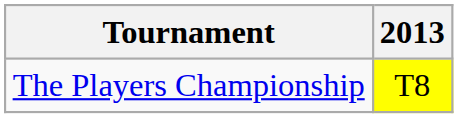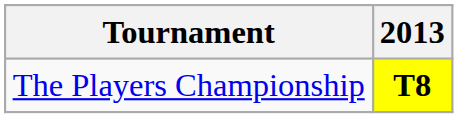(412, 85) normal -> (412, 85) bold
